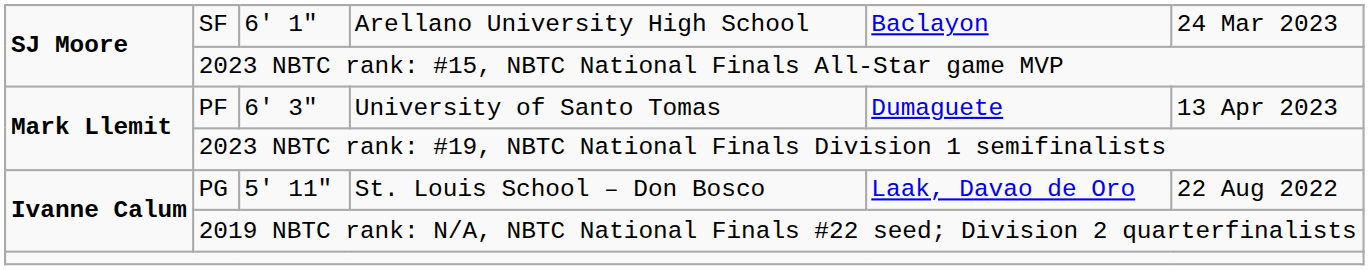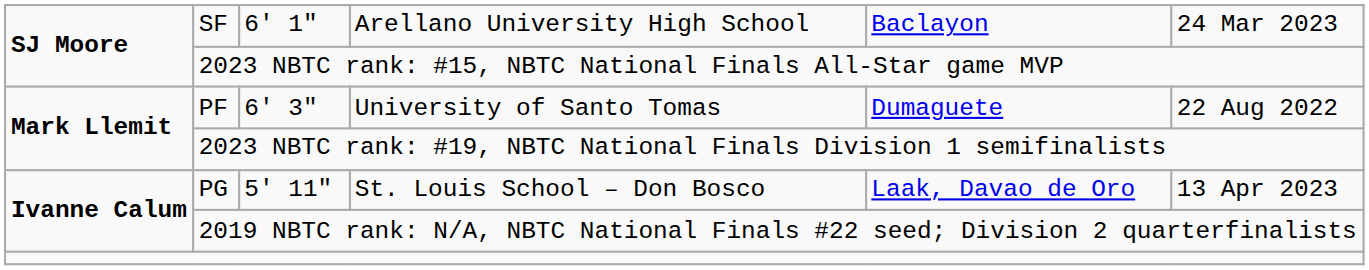(1257, 107) 13 Apr 2023 -> (1257, 107) 22 Aug 2022
(1257, 190) 22 Aug 2022 -> (1257, 190) 13 Apr 2023
